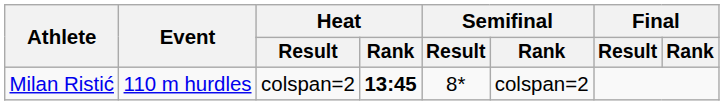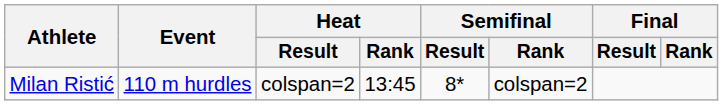(391, 84) bold -> (390, 84) normal
